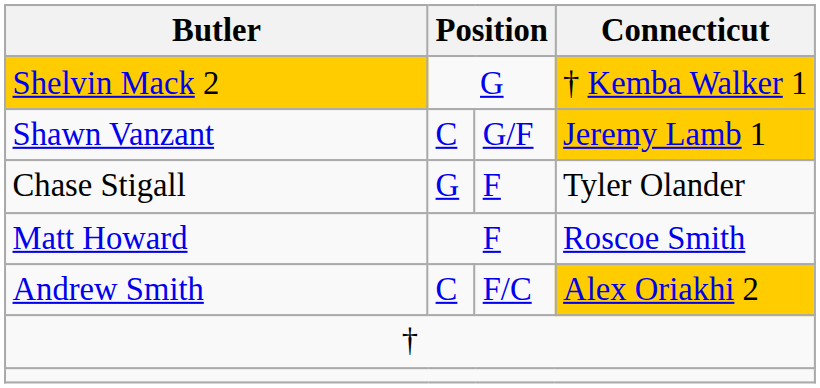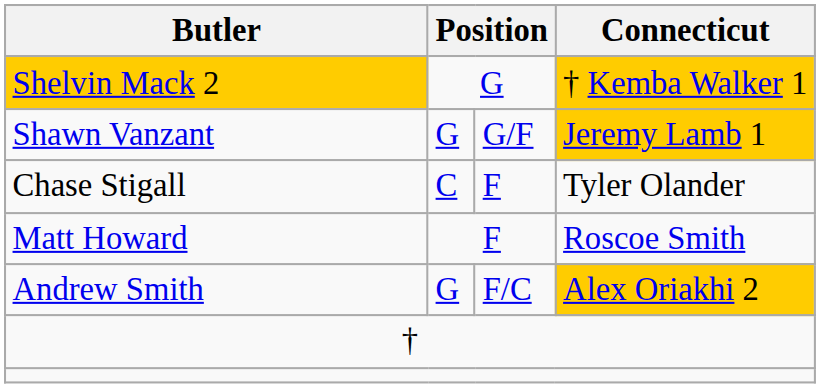(446, 133) C -> (447, 133) G
(447, 185) G -> (446, 185) C
(446, 289) C -> (447, 289) G
